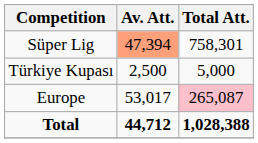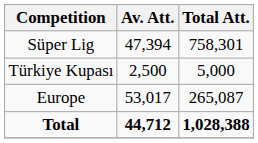(148, 44) lightsalmon background -> (148, 44) no background
(216, 97) pink background -> (216, 97) no background
